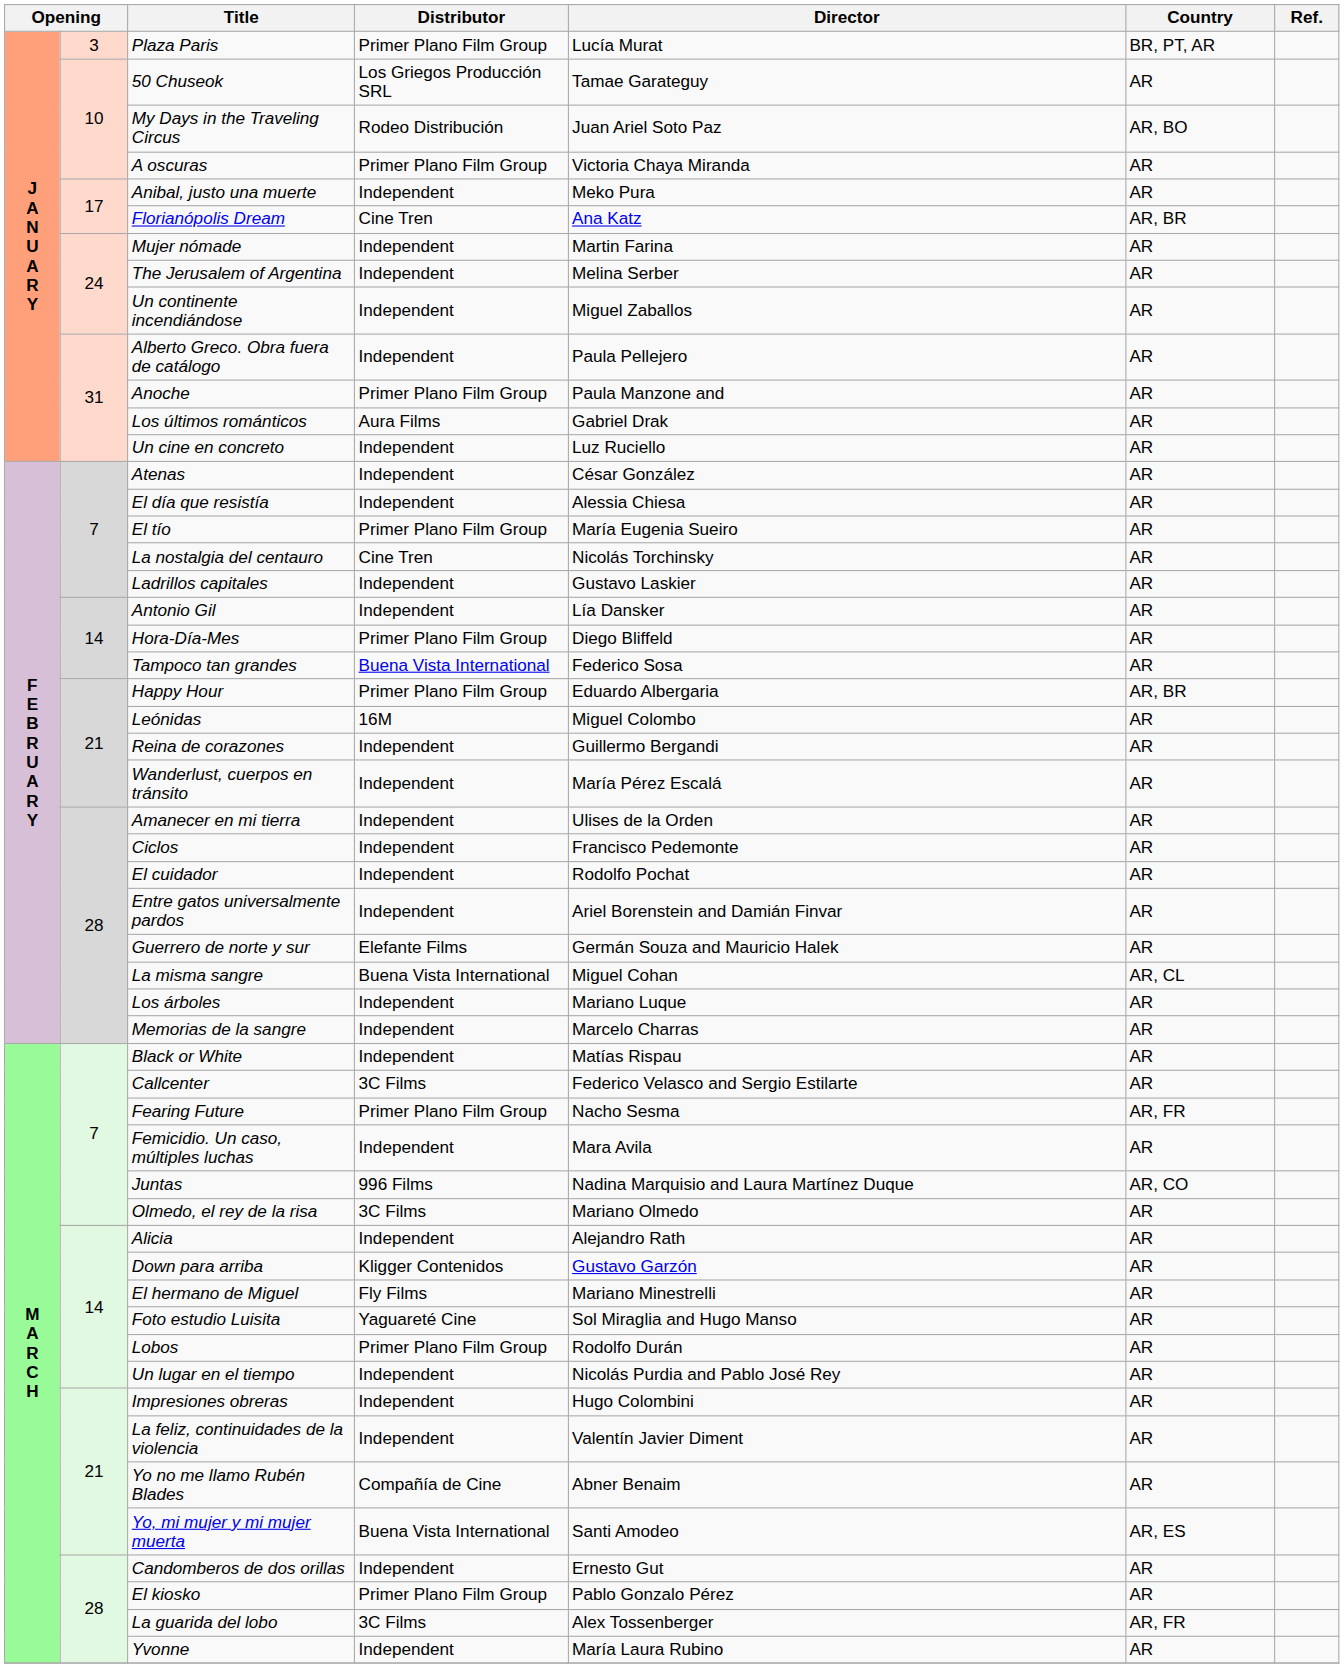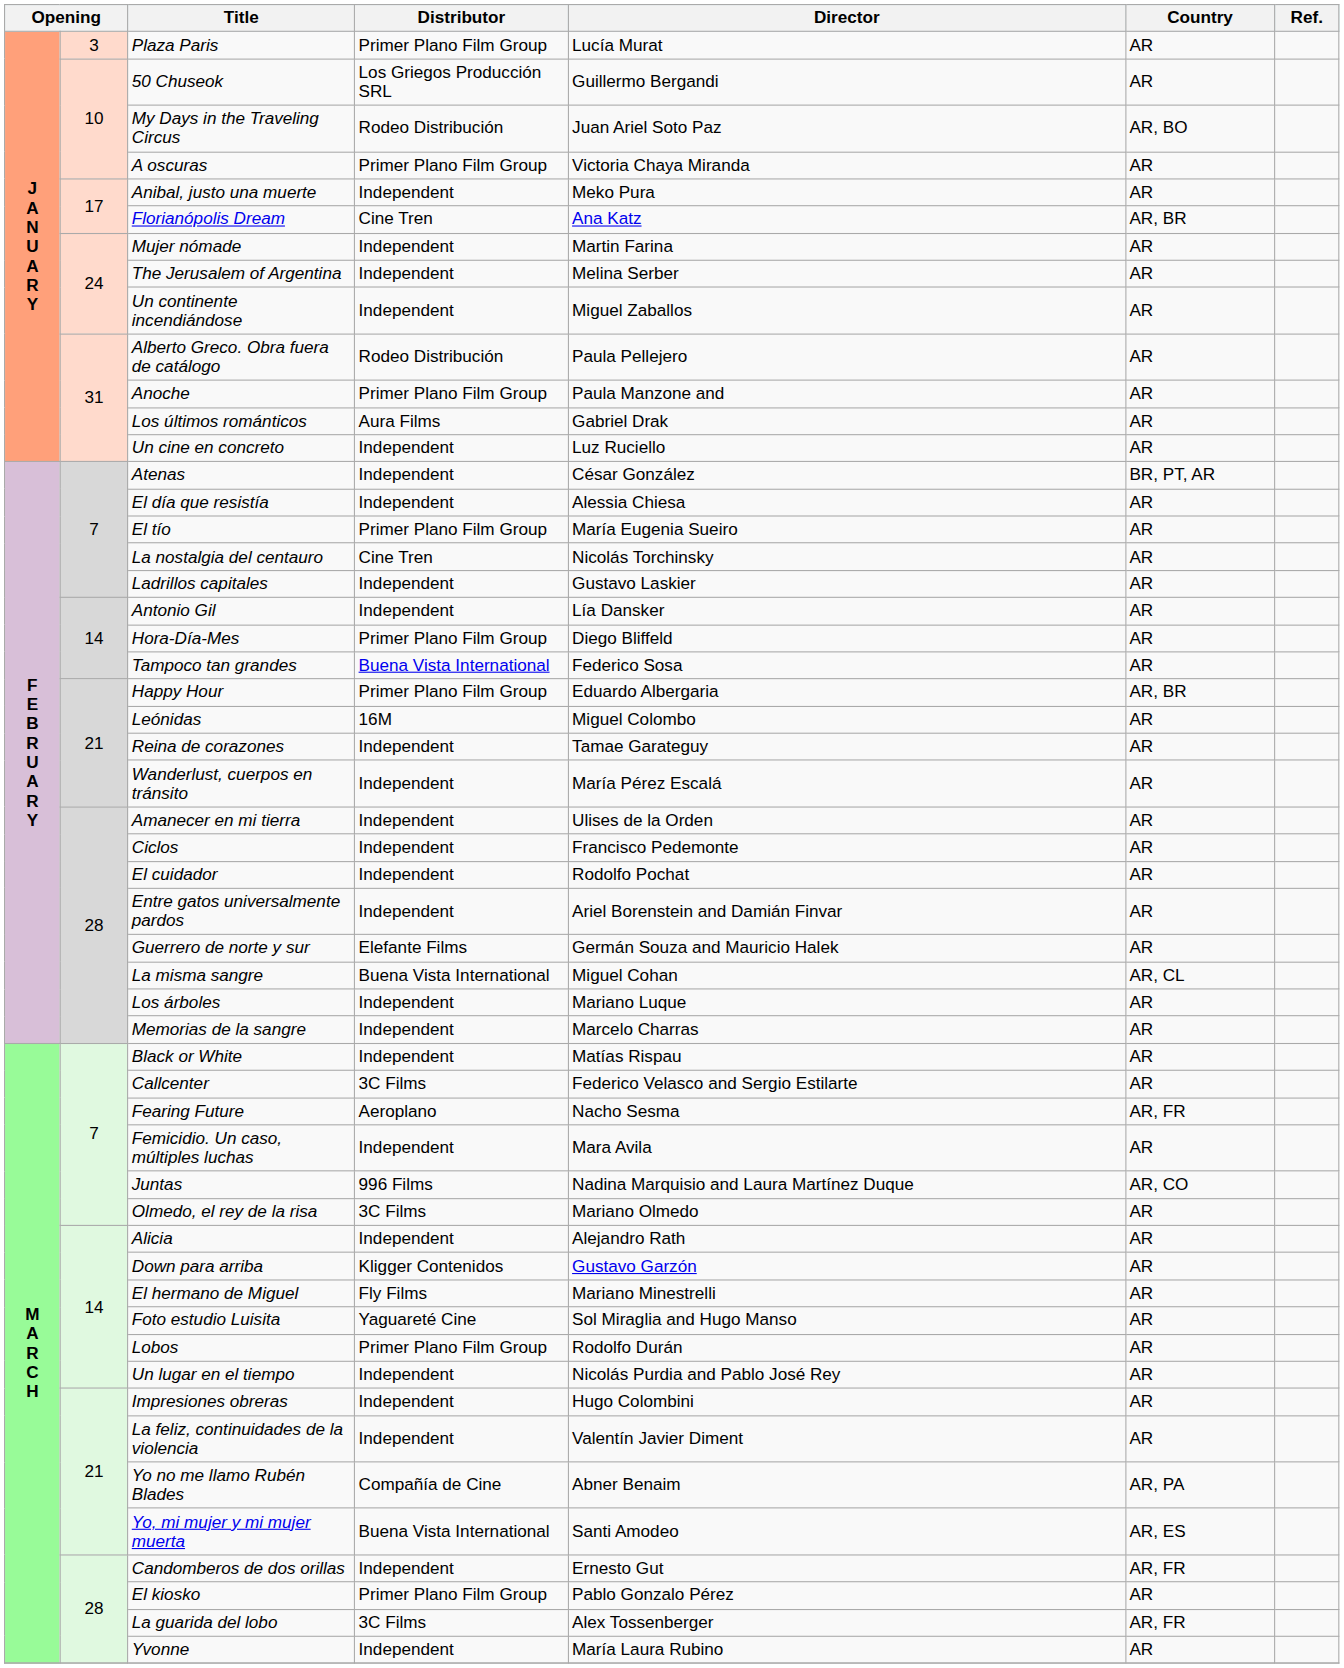(1172, 45) BR, PT, AR -> (1141, 45) AR
(640, 82) Tamae Garateguy -> (645, 82) Guillermo Bergandi
(406, 356) Independent -> (431, 356) Rodeo Distribución
(1141, 475) AR -> (1172, 475) BR, PT, AR
(645, 746) Guillermo Bergandi -> (640, 746) Tamae Garateguy
(453, 1111) Primer Plano Film Group -> (398, 1111) Aeroplano
(1141, 1485) AR -> (1157, 1485) AR, PA
(1141, 1568) AR -> (1158, 1568) AR, FR
